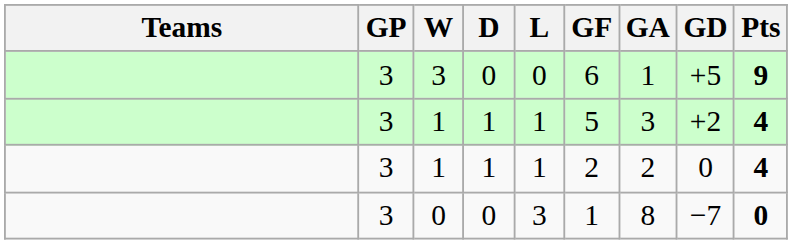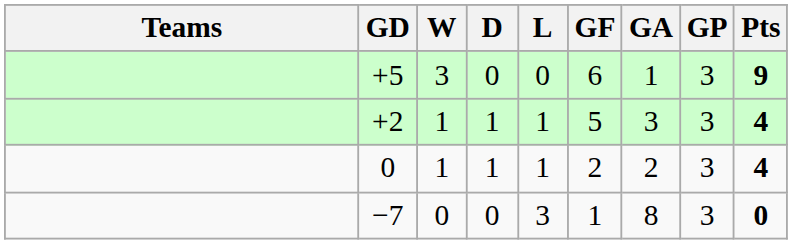columns swapped: (386, 27) <-> (706, 27)
